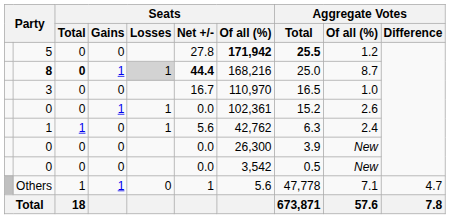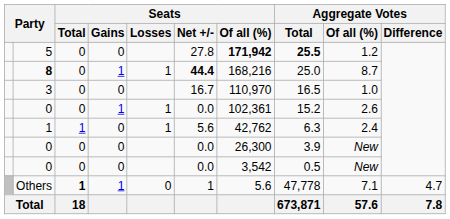(82, 71) bold -> (82, 71) normal
(168, 71) lightgrey background -> (168, 71) no background
(82, 185) normal -> (82, 185) bold
